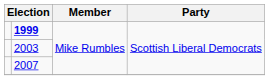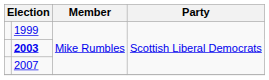(26, 30) bold -> (26, 30) normal
(26, 48) normal -> (26, 48) bold
